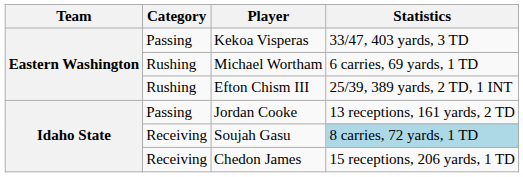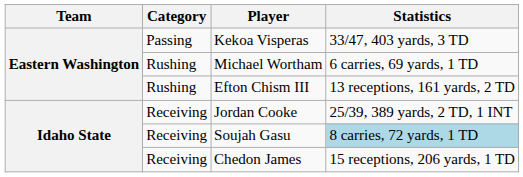(421, 88) 25/39, 389 yards, 2 TD, 1 INT -> (422, 88) 13 receptions, 161 yards, 2 TD
(169, 111) Passing -> (177, 111) Receiving
(422, 111) 13 receptions, 161 yards, 2 TD -> (421, 111) 25/39, 389 yards, 2 TD, 1 INT
